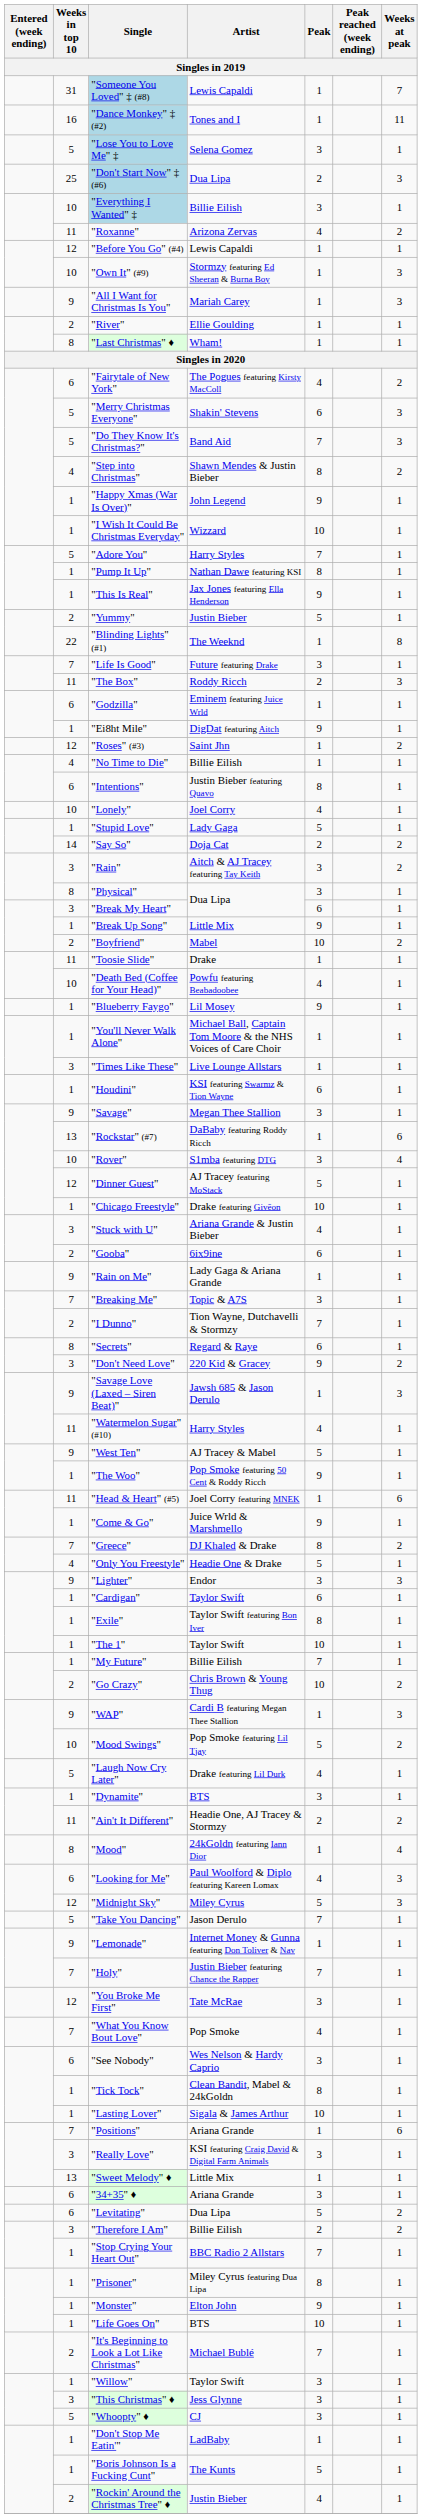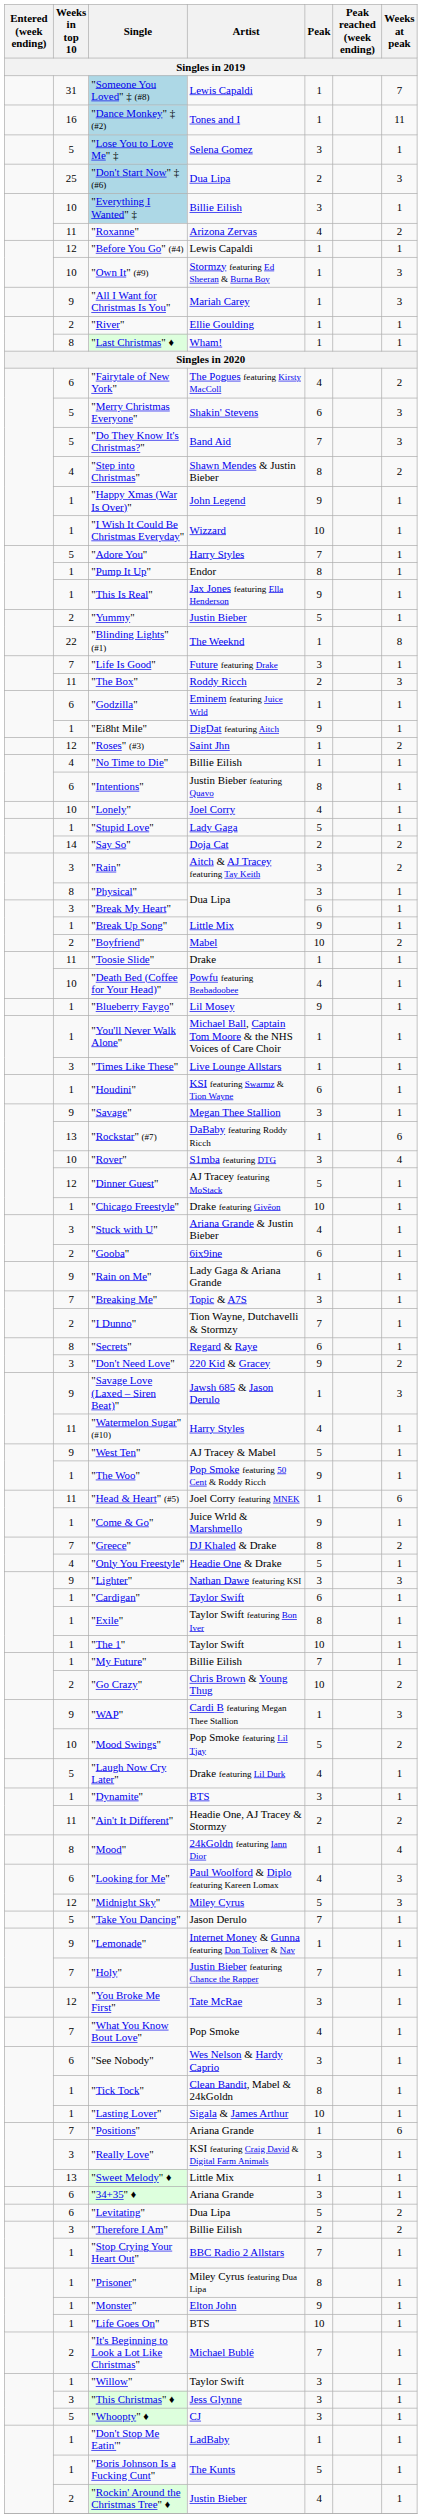(245, 571) Nathan Dawe featuring KSI -> (203, 571) Endor
(203, 1580) Endor -> (245, 1580) Nathan Dawe featuring KSI
